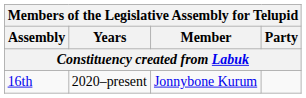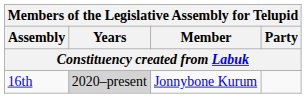(109, 81) no background -> (109, 81) lightgrey background
